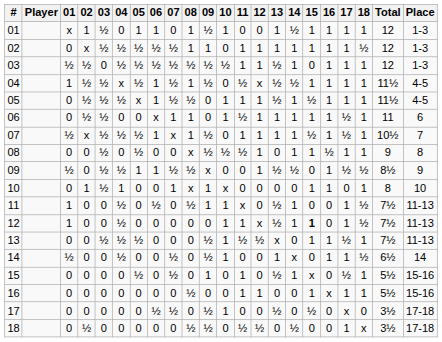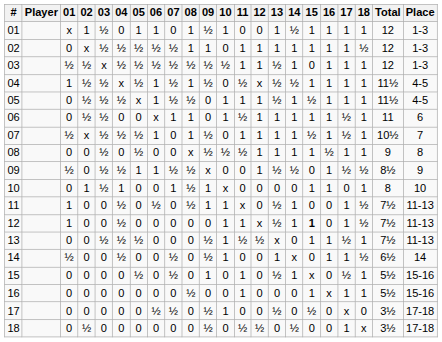(104, 65) 0 -> (104, 65) x
(173, 135) x -> (173, 135) 0
(277, 153) 0 -> (277, 153) 1
(191, 188) x -> (191, 188) ½
(260, 293) 1 -> (260, 293) 0
(191, 328) ½ -> (191, 328) 0
